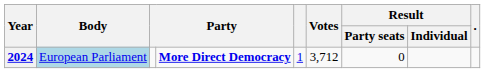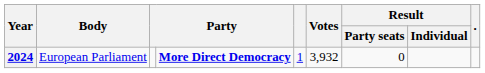(93, 57) lightblue background -> (93, 57) no background
(324, 57) 3,712 -> (324, 57) 3,932
